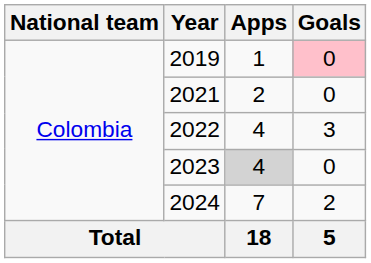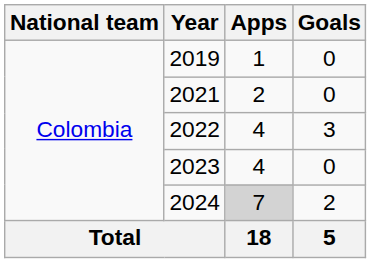(329, 58) pink background -> (329, 58) no background
(259, 166) lightgrey background -> (259, 166) no background
(259, 202) no background -> (259, 202) lightgrey background
